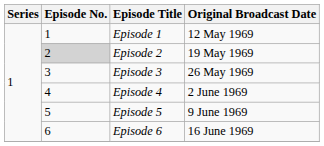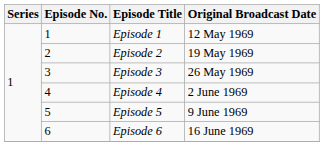(47, 53) lightgrey background -> (47, 53) no background
